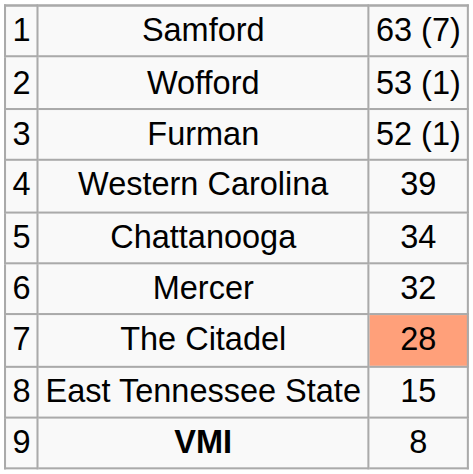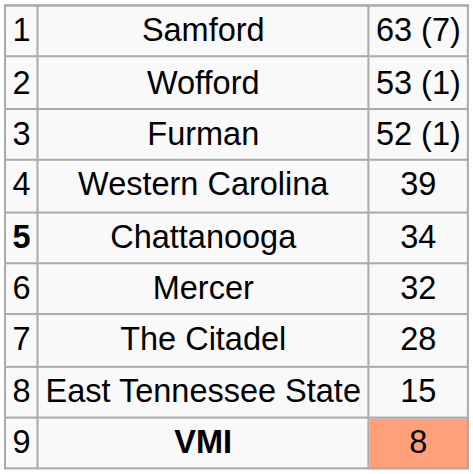(22, 236) normal -> (22, 236) bold
(418, 339) lightsalmon background -> (418, 339) no background
(418, 442) no background -> (418, 442) lightsalmon background
